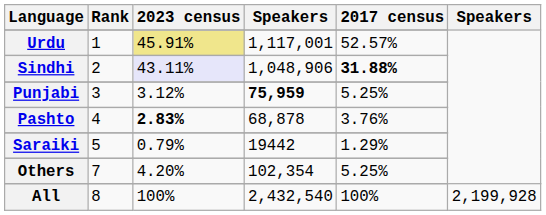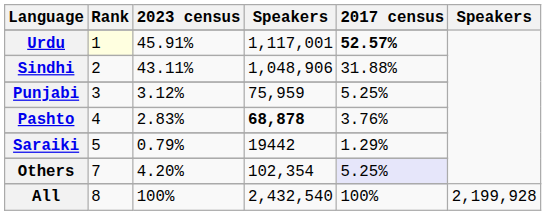(96, 43) no background -> (96, 43) lightyellow background
(165, 43) khaki background -> (165, 43) no background
(369, 43) normal -> (369, 43) bold
(165, 69) lavender background -> (165, 69) no background
(369, 69) bold -> (369, 69) normal
(276, 94) bold -> (276, 94) normal
(160, 120) bold -> (160, 120) normal
(276, 120) normal -> (276, 120) bold
(364, 171) no background -> (364, 171) lavender background
